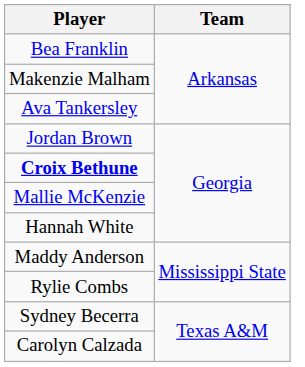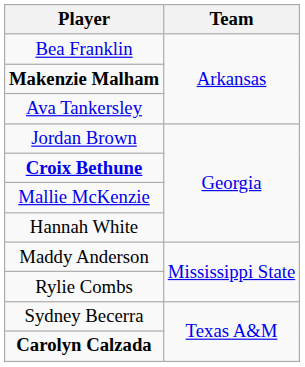(79, 78) normal -> (84, 78) bold
(79, 345) normal -> (84, 345) bold
